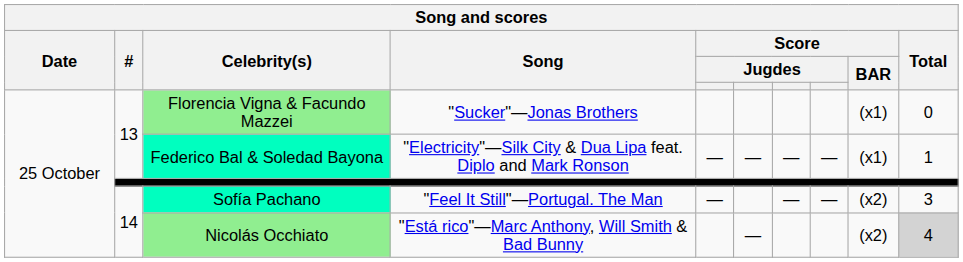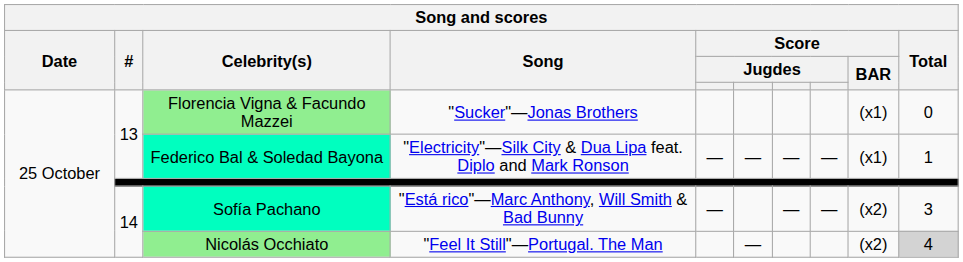(543, 200) "Feel It Still"—Portugal. The Man -> (543, 209) "Está rico"—Marc Anthony, Will Smith & Bad Bunny
(543, 235) "Está rico"—Marc Anthony, Will Smith & Bad Bunny -> (543, 244) "Feel It Still"—Portugal. The Man
